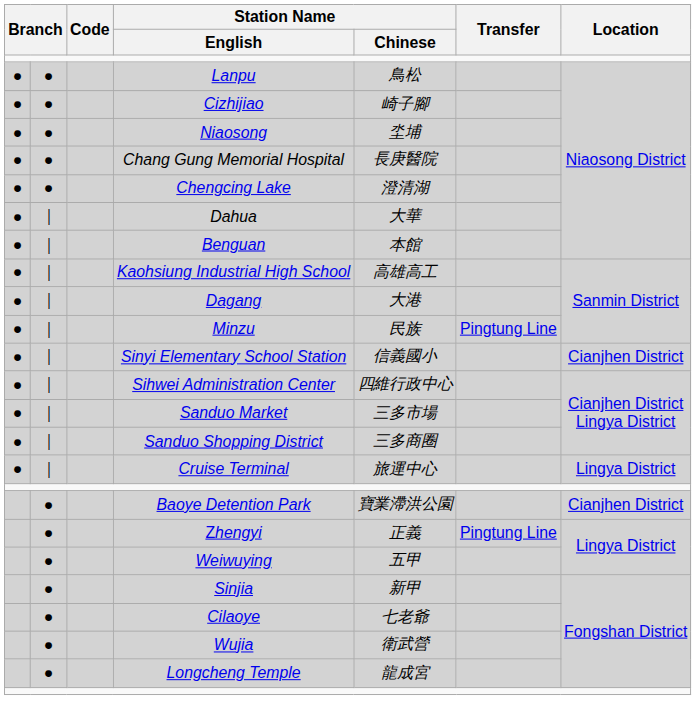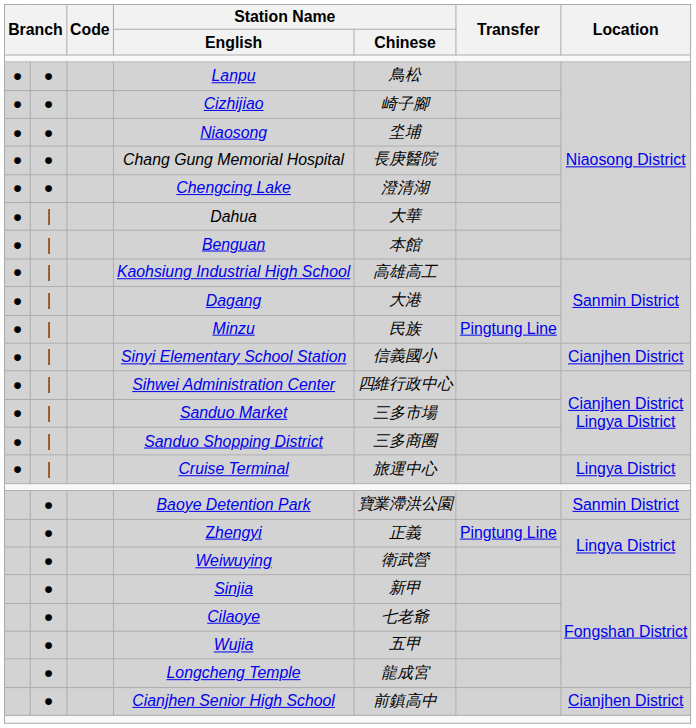(626, 504) Cianjhen District -> (626, 504) Sanmin District
(405, 560) 五甲 -> (405, 560) 衛武營
(405, 644) 衛武營 -> (405, 644) 五甲
+ row: (48, 701)
